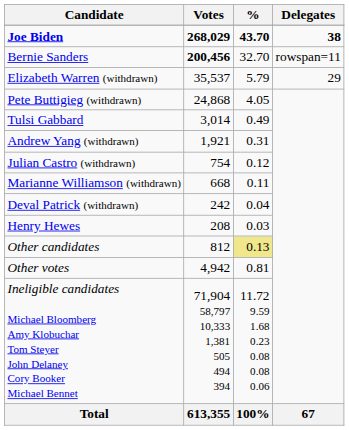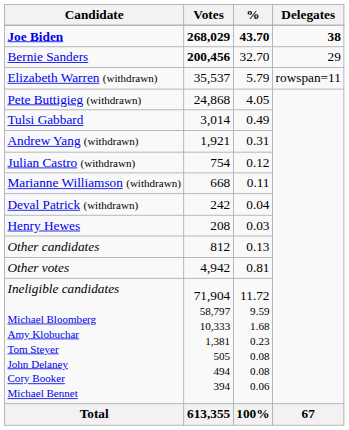(308, 57) rowspan=11 -> (334, 57) 29
(334, 78) 29 -> (308, 78) rowspan=11
(258, 246) khaki background -> (258, 246) no background
